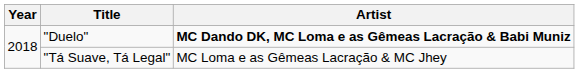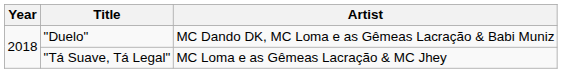(374, 36) bold -> (365, 36) normal
